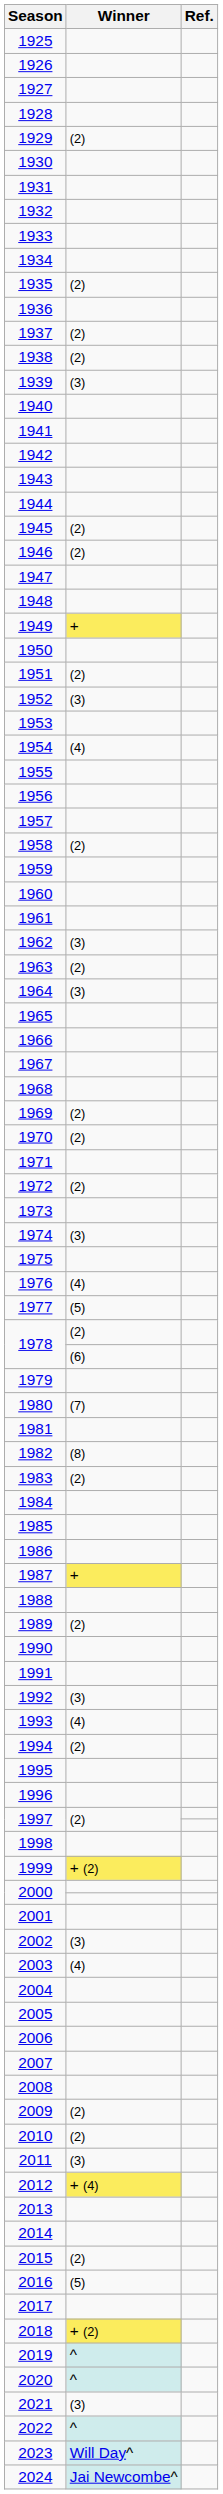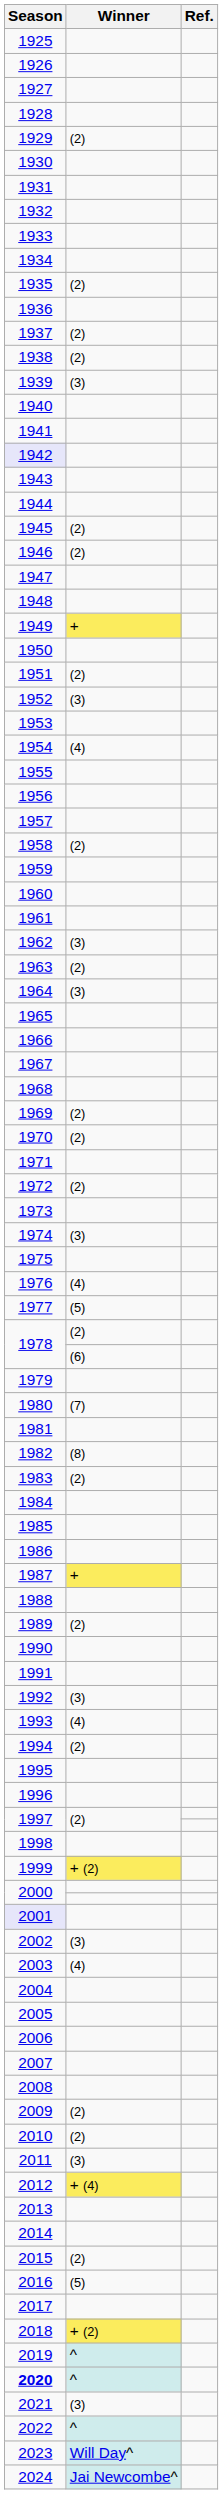(35, 455) no background -> (35, 455) lavender background
(35, 1916) no background -> (35, 1916) lavender background
(35, 2379) normal -> (35, 2379) bold
